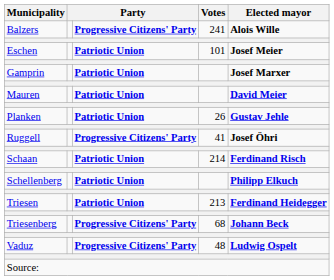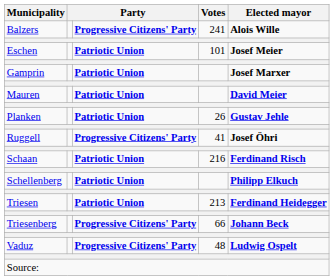(217, 159) 214 -> (217, 159) 216
(220, 224) 68 -> (220, 224) 66
